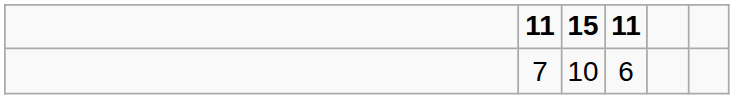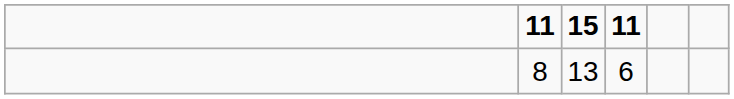(540, 70) 7 -> (540, 70) 8
(583, 70) 10 -> (583, 70) 13
